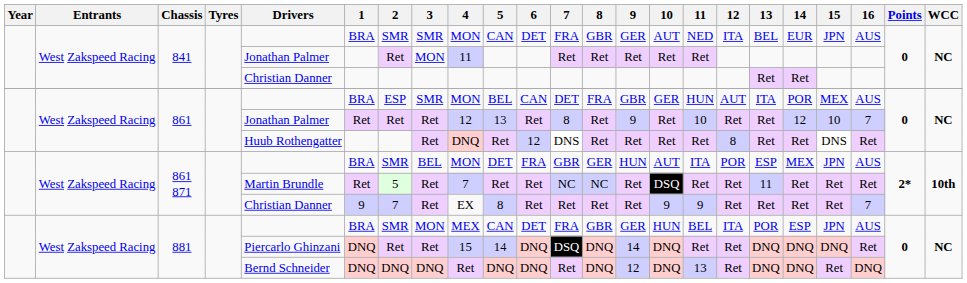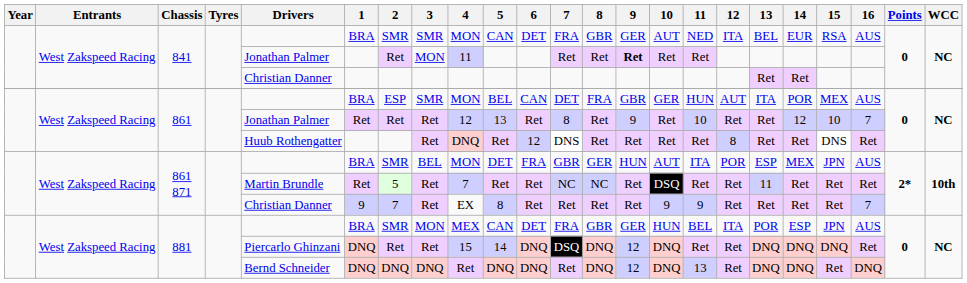(834, 36) JPN -> (834, 36) RSA
(633, 57) normal -> (633, 57) bold
(633, 246) 14 -> (633, 246) 12
